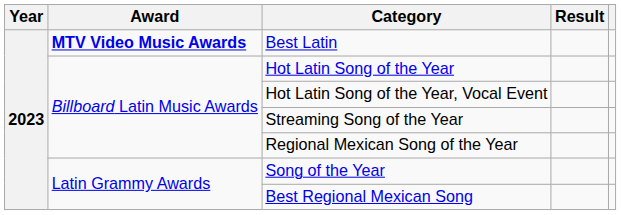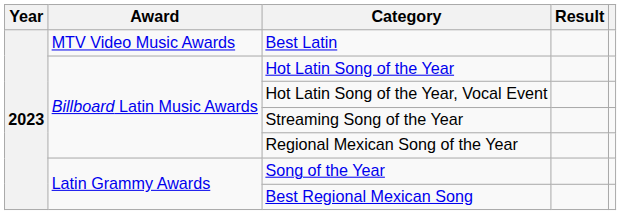(149, 42) bold -> (143, 42) normal
